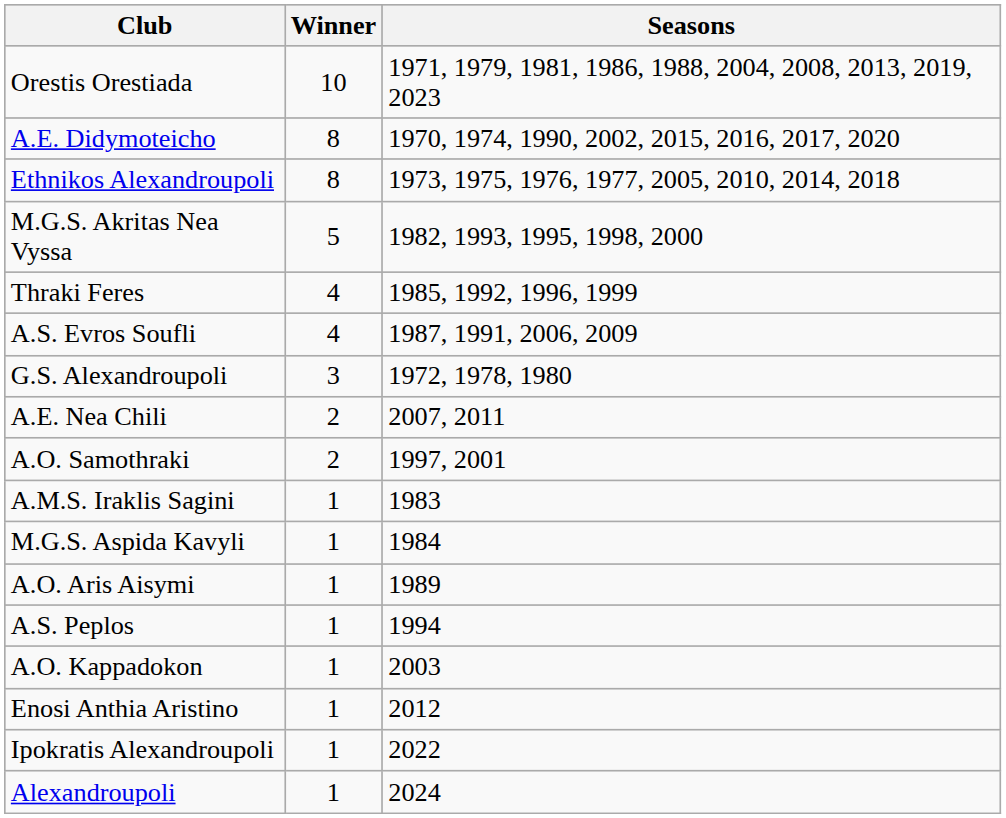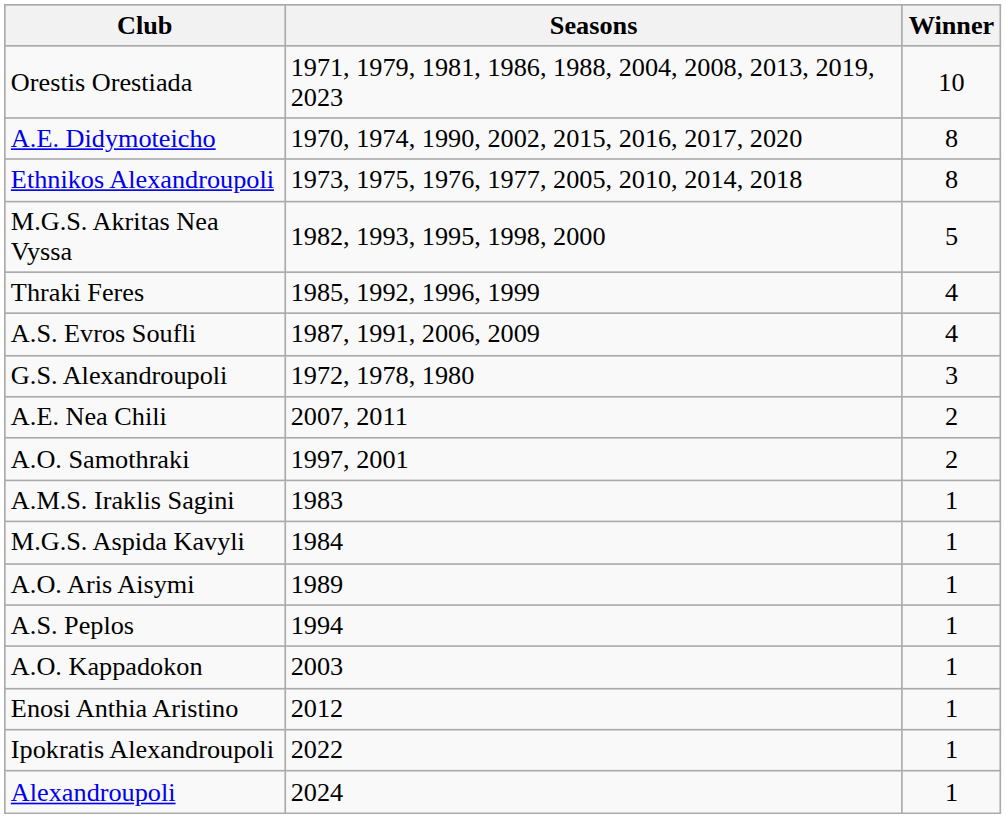columns swapped: (333, 25) <-> (691, 25)
